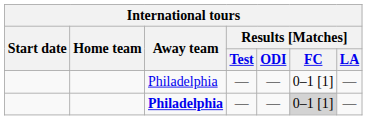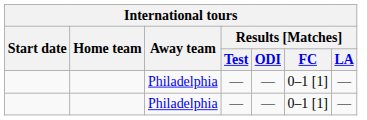(186, 103) bold -> (183, 103) normal
(313, 103) lightgrey background -> (308, 103) no background
